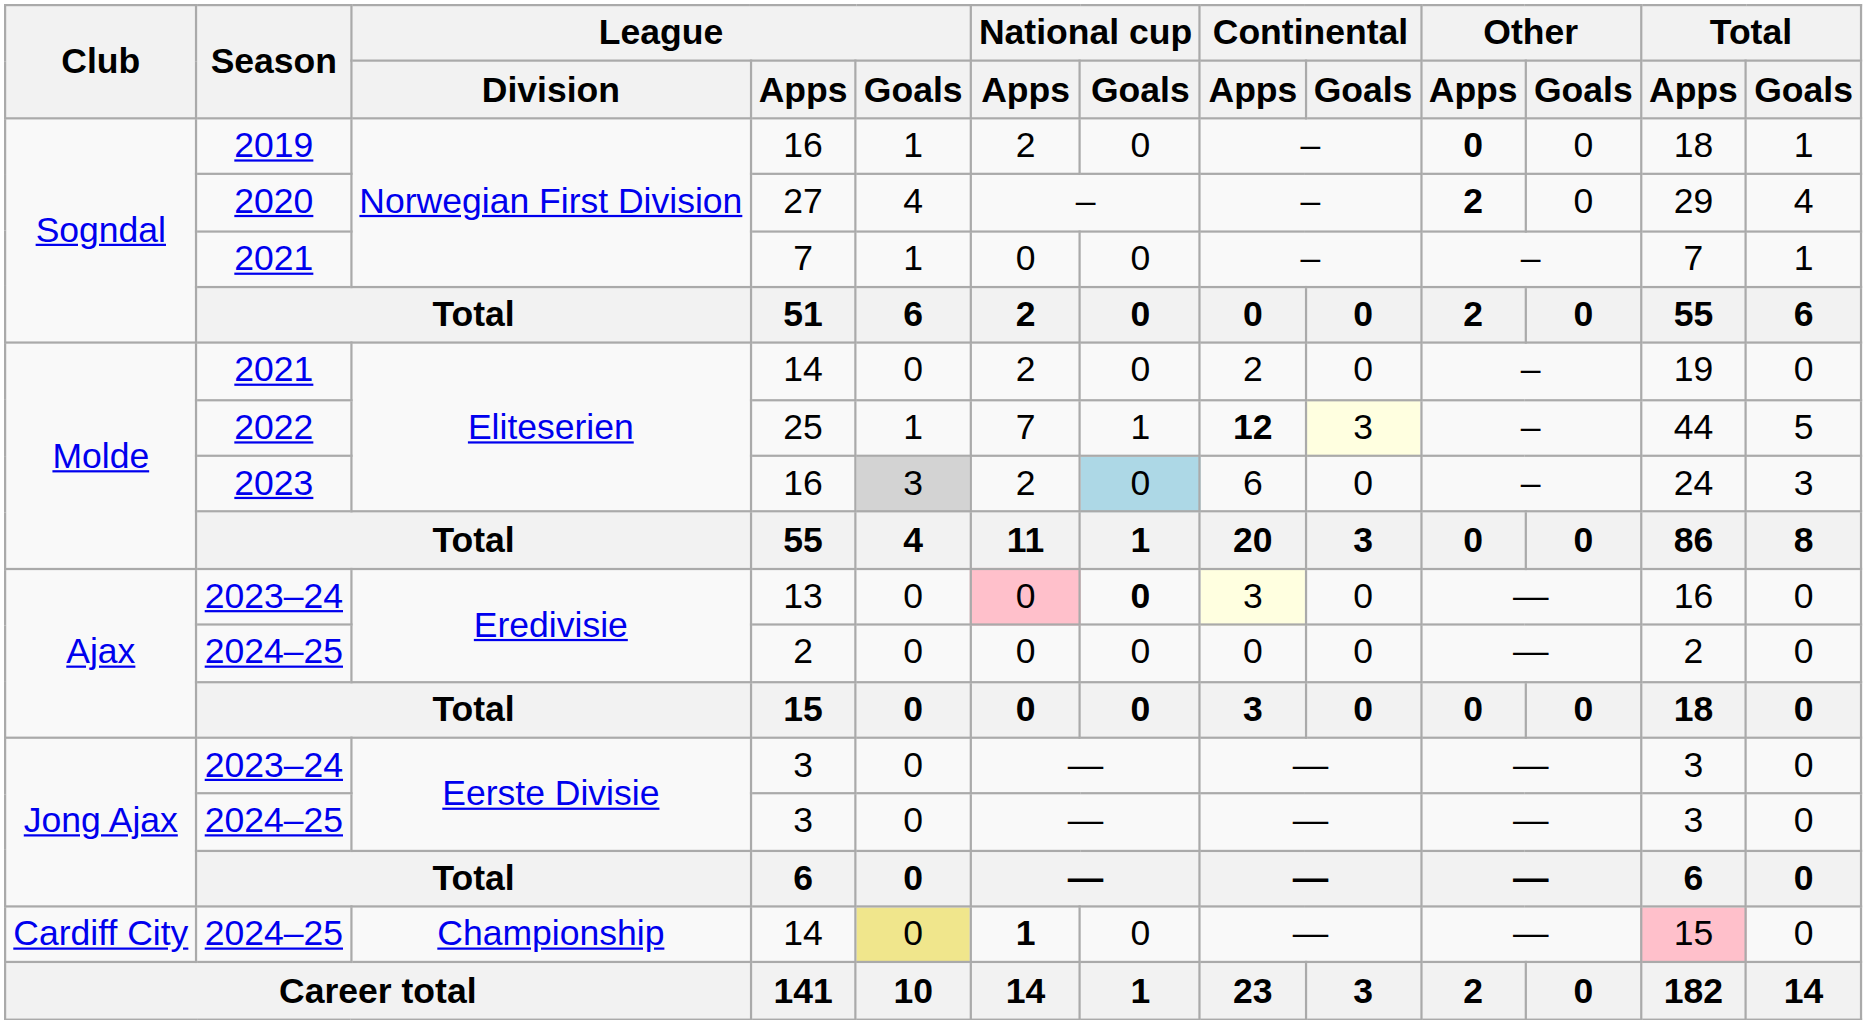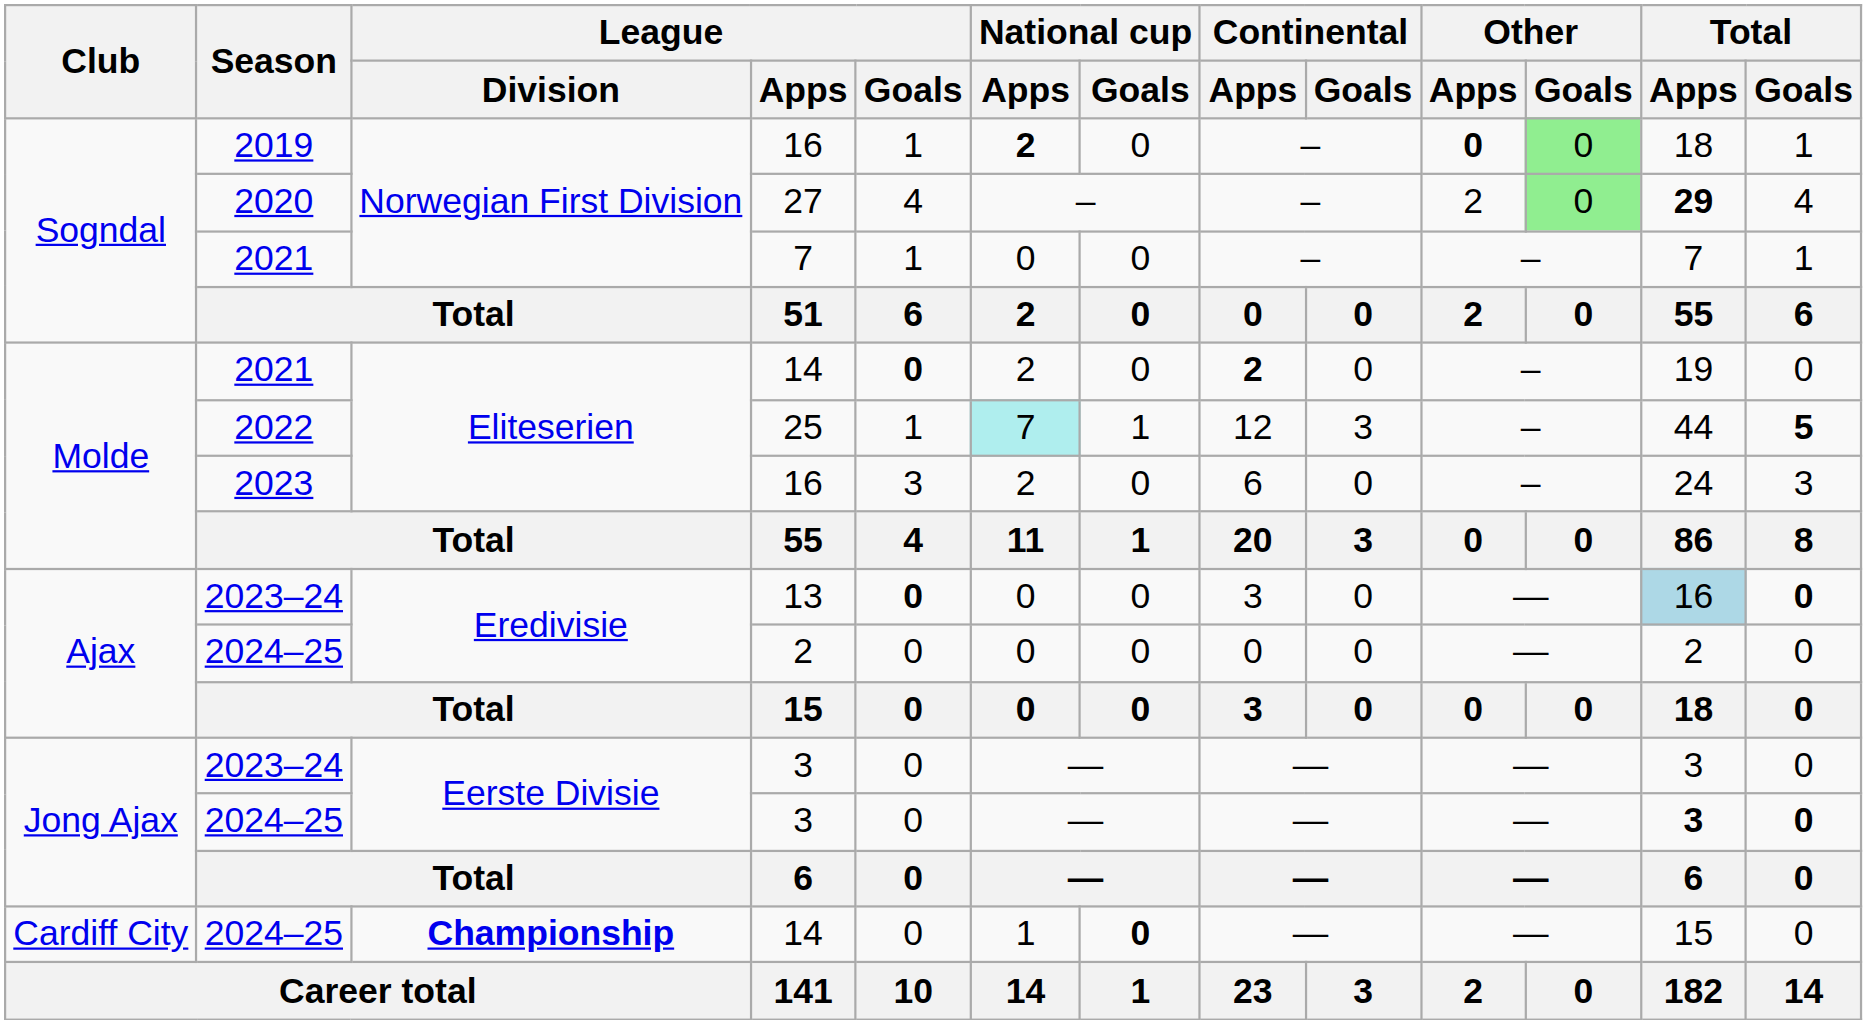(1026, 145) normal -> (1026, 145) bold
(1583, 145) no background -> (1583, 145) lightgreen background
(1473, 201) bold -> (1473, 201) normal
(1583, 201) no background -> (1583, 201) lightgreen background
(1693, 201) normal -> (1693, 201) bold
(913, 370) normal -> (913, 370) bold
(1253, 370) normal -> (1253, 370) bold
(1026, 426) no background -> (1026, 426) paleturquoise background
(1253, 426) bold -> (1253, 426) normal
(1363, 426) lightyellow background -> (1363, 426) no background
(1804, 426) normal -> (1804, 426) bold
(913, 483) lightgrey background -> (913, 483) no background
(1140, 483) lightblue background -> (1140, 483) no background
(913, 595) normal -> (913, 595) bold
(1026, 595) pink background -> (1026, 595) no background
(1140, 595) bold -> (1140, 595) normal
(1253, 595) lightyellow background -> (1253, 595) no background
(1693, 595) no background -> (1693, 595) lightblue background
(1804, 595) normal -> (1804, 595) bold
(1693, 821) normal -> (1693, 821) bold
(1804, 821) normal -> (1804, 821) bold
(551, 933) normal -> (551, 933) bold
(913, 933) khaki background -> (913, 933) no background
(1026, 933) bold -> (1026, 933) normal
(1140, 933) normal -> (1140, 933) bold
(1693, 933) pink background -> (1693, 933) no background
